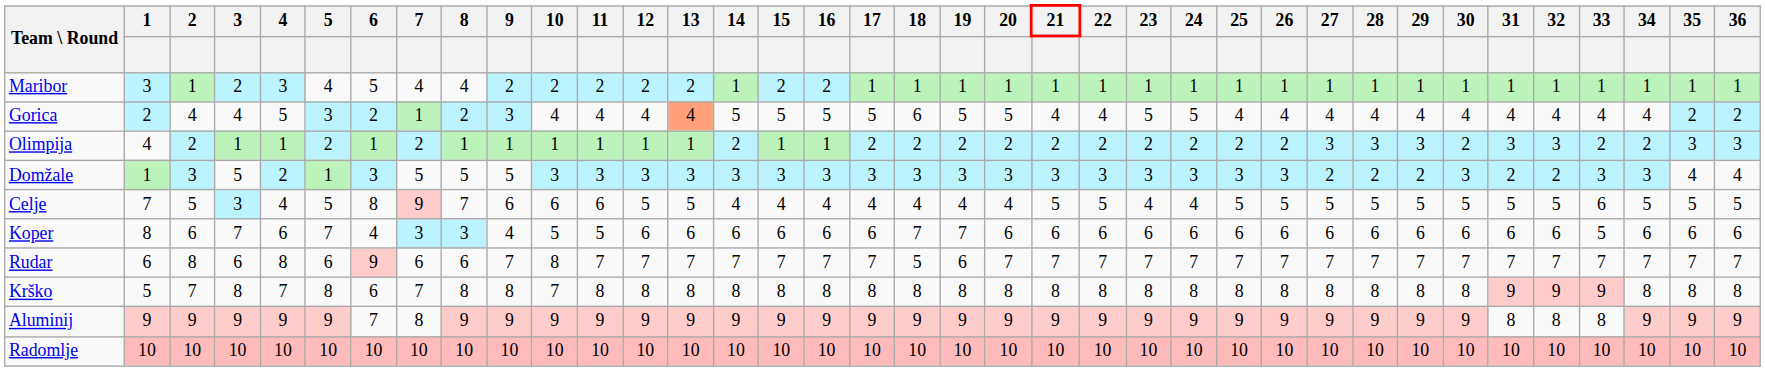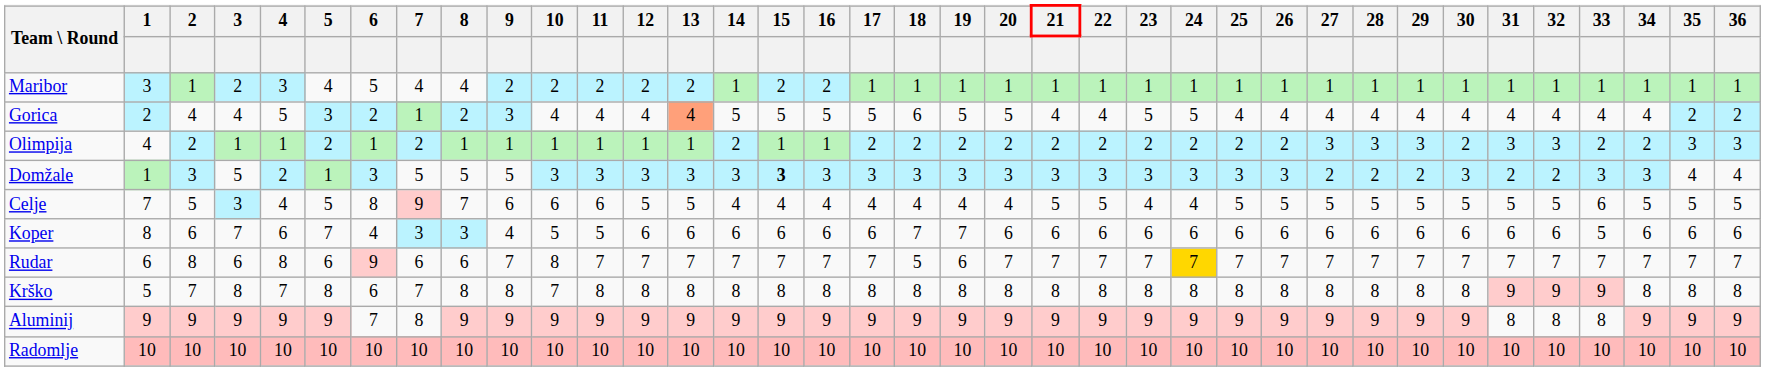(781, 174) normal -> (781, 174) bold
(1194, 262) no background -> (1194, 262) gold background
